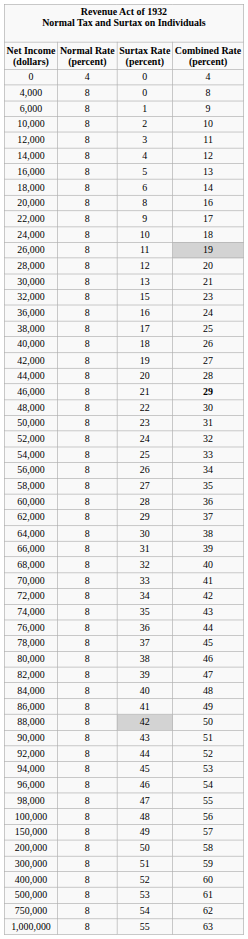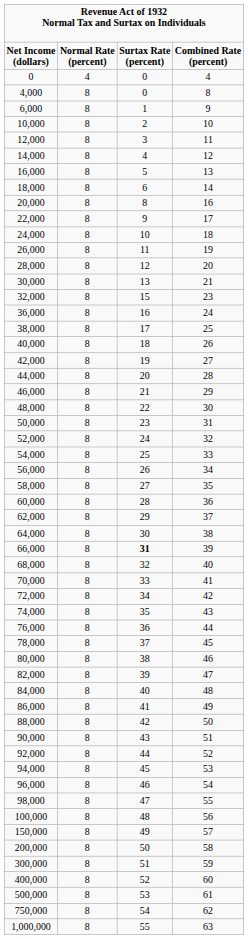(208, 250) lightgrey background -> (208, 250) no background
(208, 391) bold -> (208, 391) normal
(145, 549) normal -> (145, 549) bold
(145, 722) lightgrey background -> (145, 722) no background
